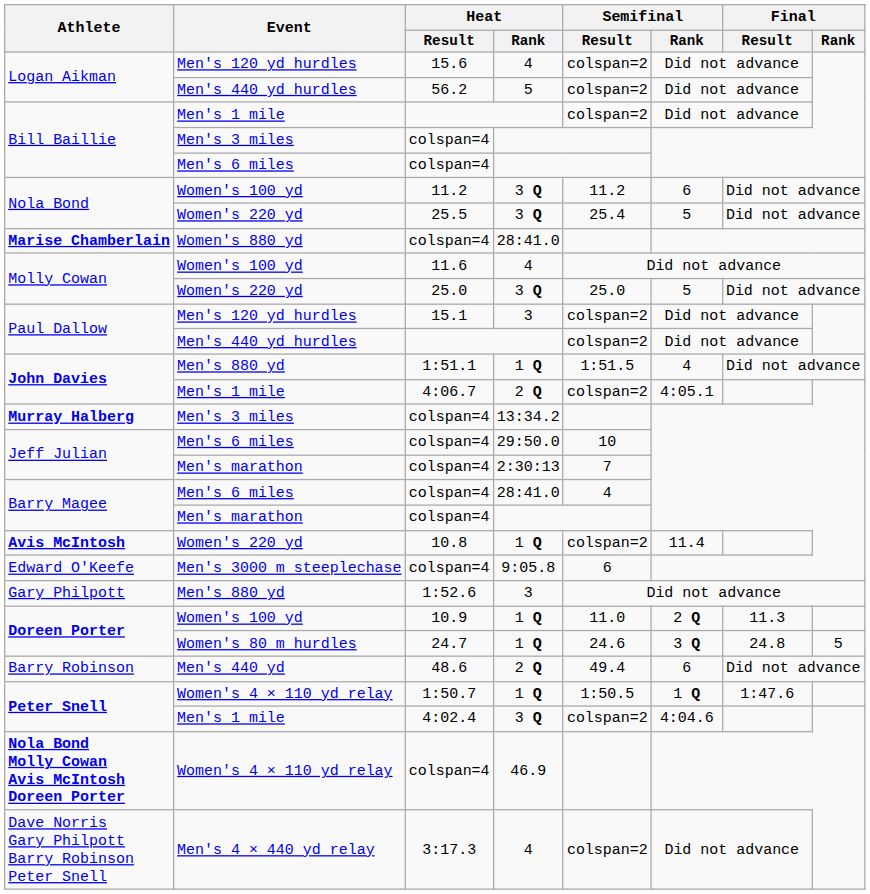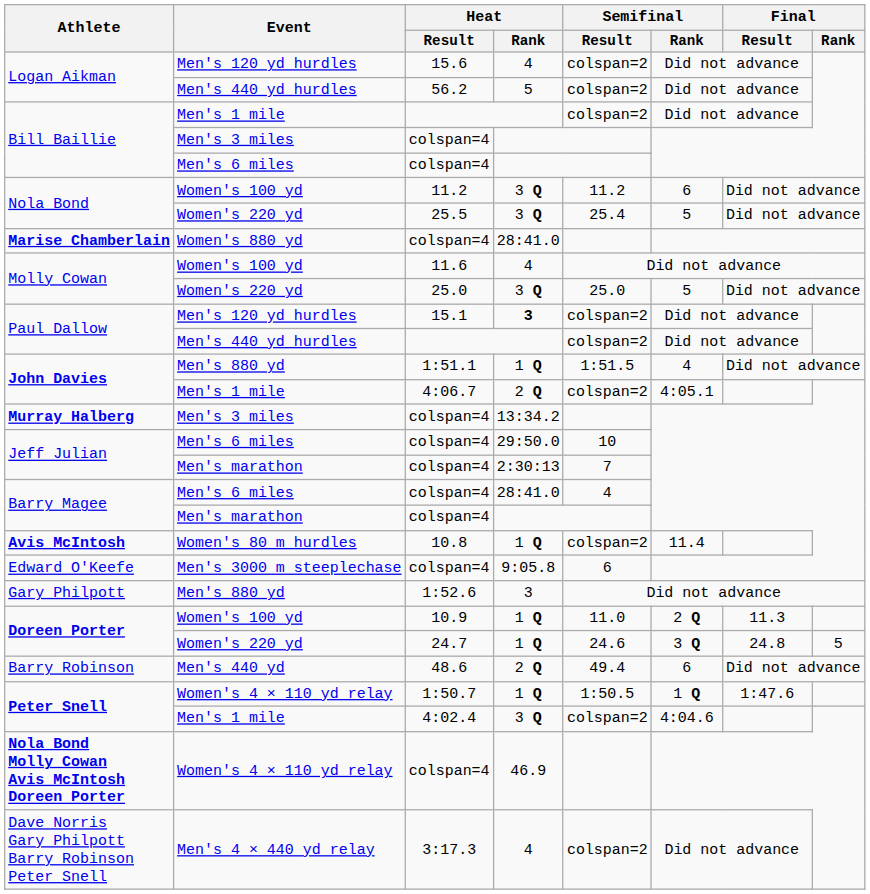(528, 316) normal -> (528, 316) bold
(240, 542) Women's 220 yd -> (267, 542) Women's 80 m hurdles
(267, 643) Women's 80 m hurdles -> (240, 643) Women's 220 yd
